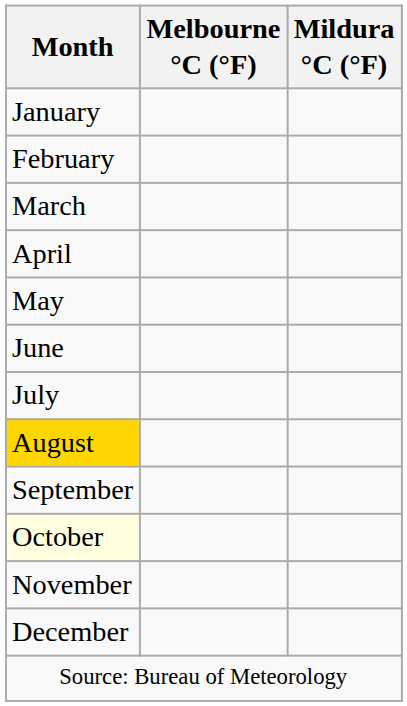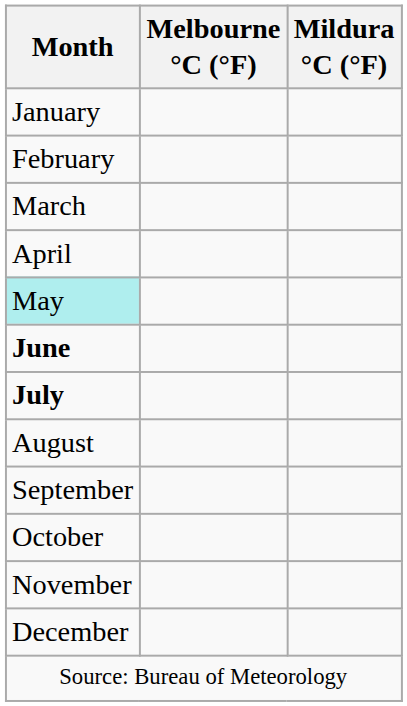(38, 299) no background -> (38, 299) paleturquoise background
(38, 347) normal -> (41, 347) bold
(36, 394) normal -> (38, 394) bold
(53, 442) gold background -> (53, 442) no background
(58, 536) lightyellow background -> (58, 536) no background
